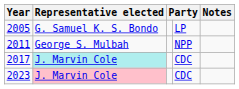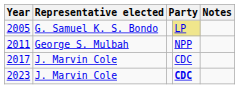(180, 28) no background -> (180, 28) khaki background
(76, 60) paleturquoise background -> (76, 60) no background
(76, 76) pink background -> (76, 76) no background
(183, 76) normal -> (183, 76) bold
